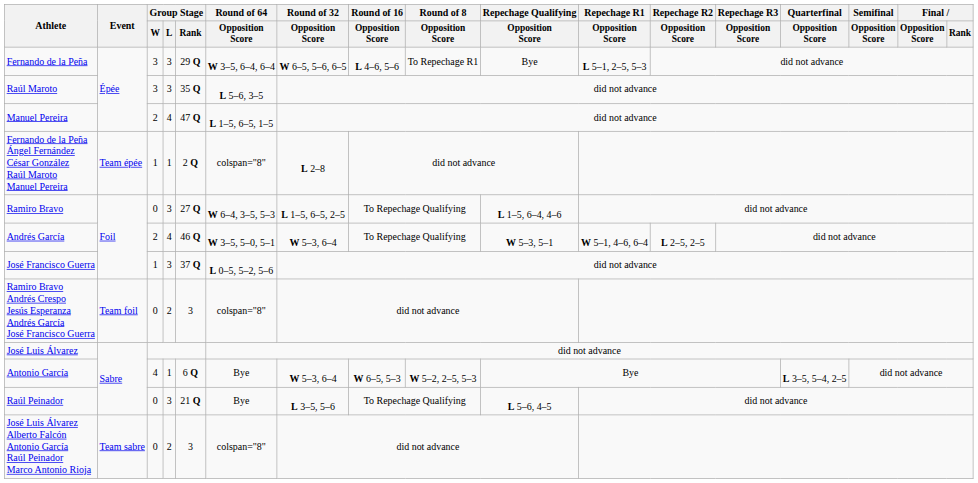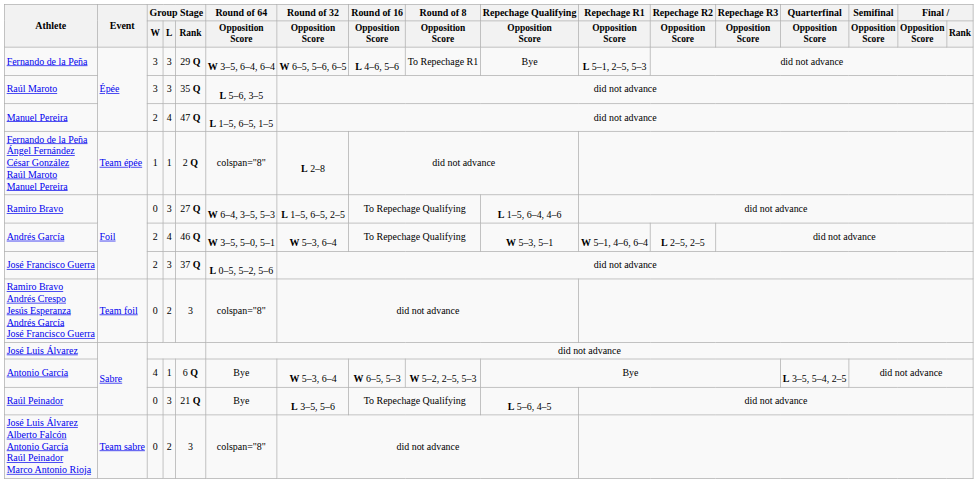(155, 265) 1 -> (155, 265) 2
